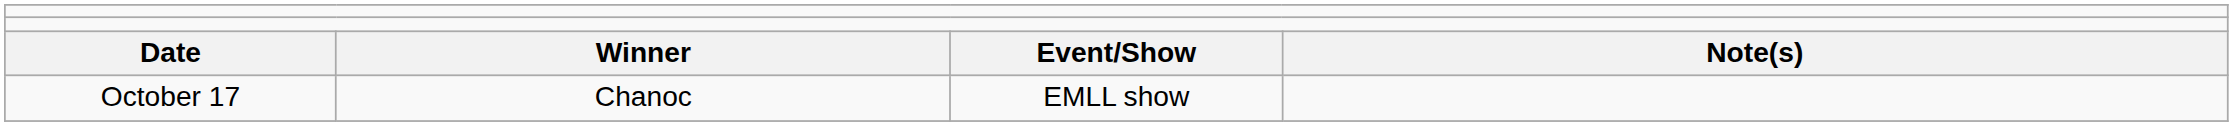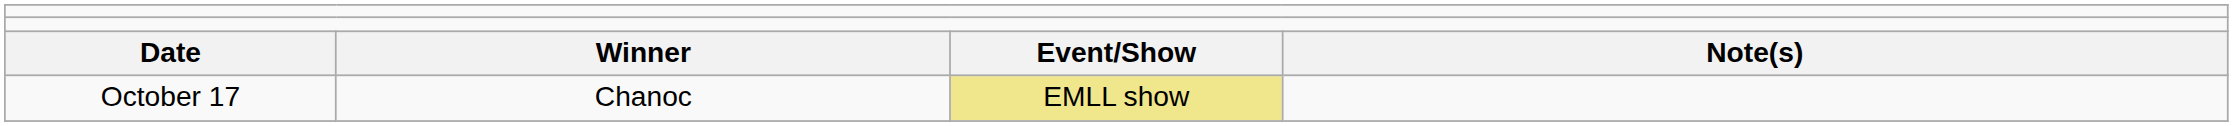(1116, 97) no background -> (1116, 97) khaki background
